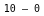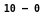(22, 8) normal -> (22, 8) bold
